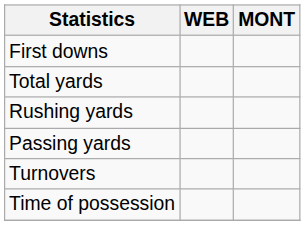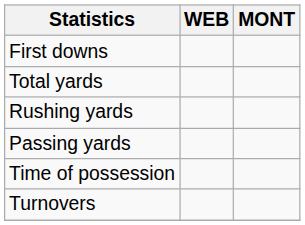rows swapped: (52, 173) <-> (92, 204)
